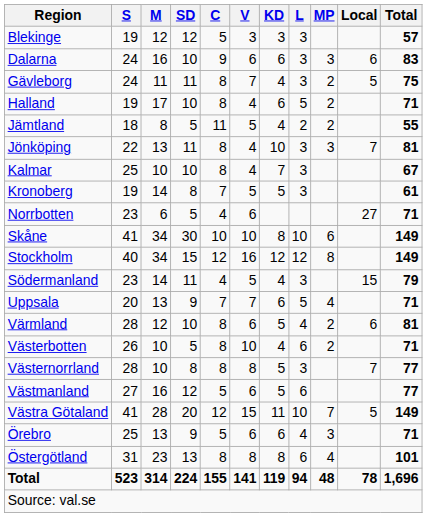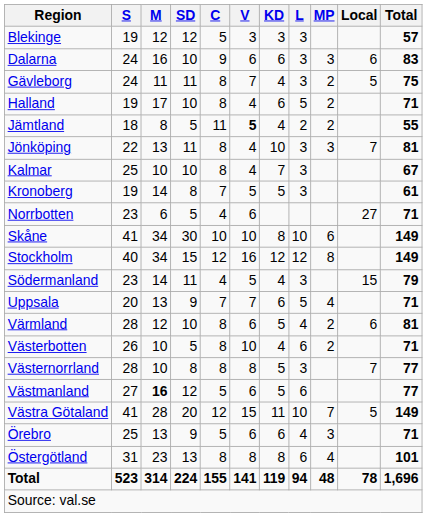(253, 125) normal -> (253, 125) bold
(160, 390) normal -> (160, 390) bold
